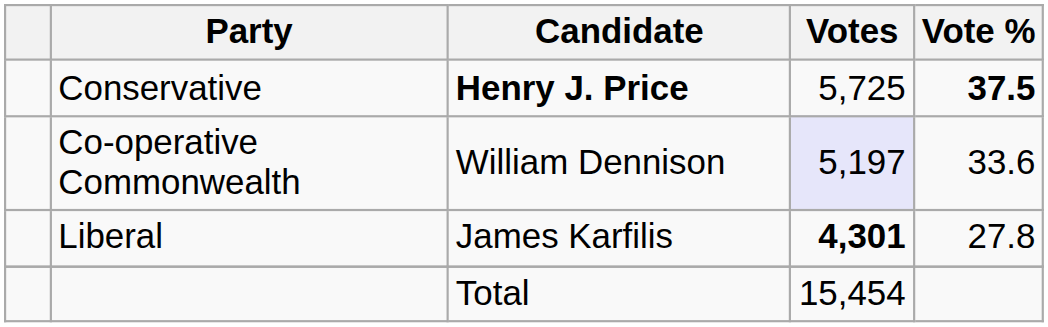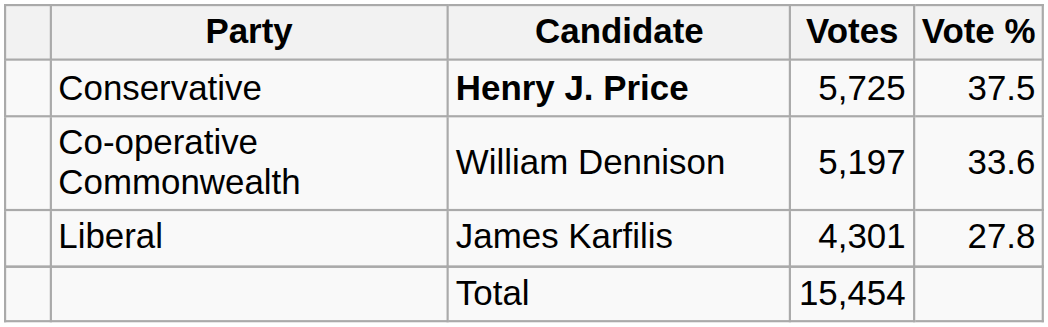(1001, 87) bold -> (1001, 87) normal
(862, 162) lavender background -> (862, 162) no background
(862, 237) bold -> (862, 237) normal
